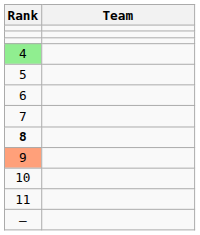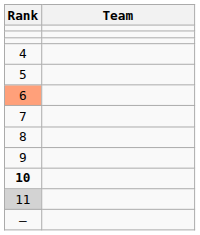(23, 54) lightgreen background -> (23, 54) no background
(23, 95) no background -> (23, 95) lightsalmon background
(23, 137) bold -> (23, 137) normal
(23, 158) lightsalmon background -> (23, 158) no background
(23, 178) normal -> (23, 178) bold
(23, 199) no background -> (23, 199) lightgrey background
